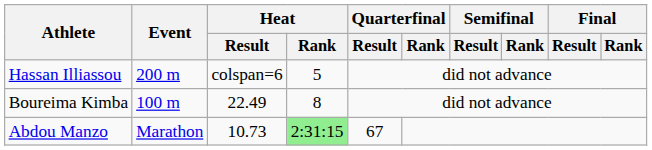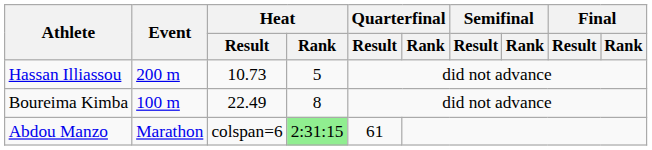(247, 74) colspan=6 -> (247, 74) 10.73
(247, 131) 10.73 -> (247, 131) colspan=6
(375, 131) 67 -> (375, 131) 61
